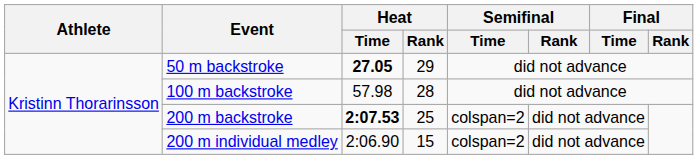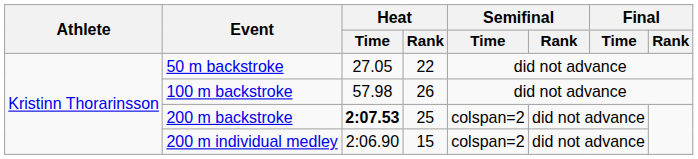(372, 67) bold -> (372, 67) normal
(425, 67) 29 -> (425, 67) 22
(425, 92) 28 -> (425, 92) 26
